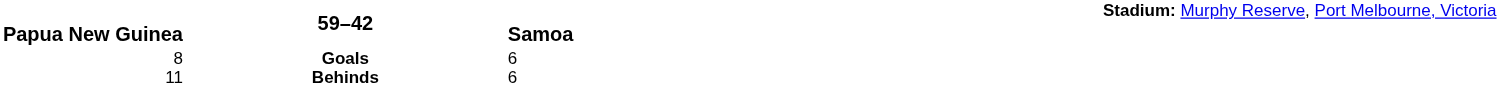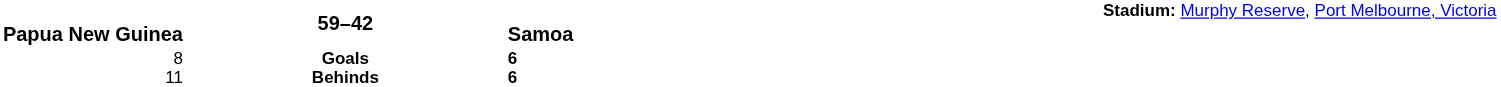(513, 68) normal -> (513, 68) bold
